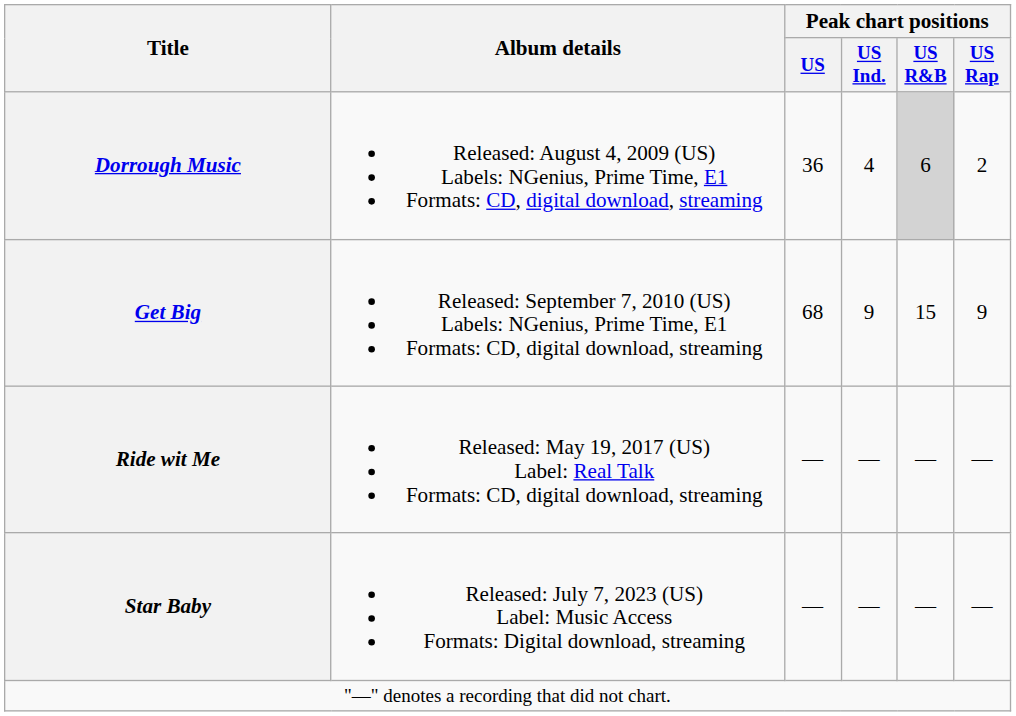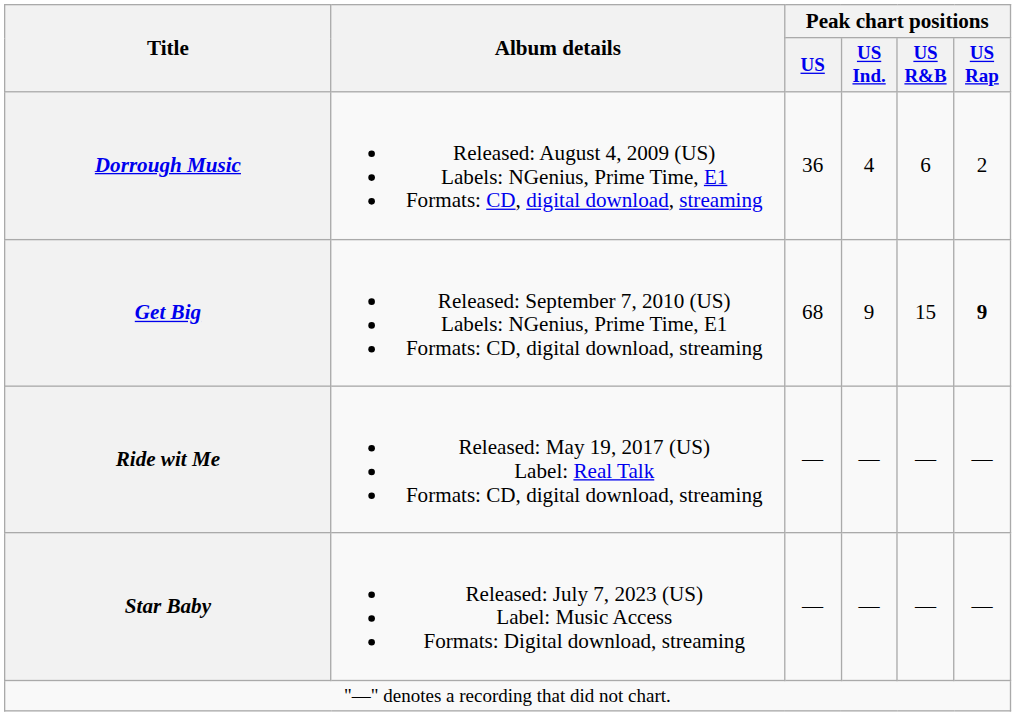(926, 165) lightgrey background -> (926, 165) no background
(982, 312) normal -> (982, 312) bold
